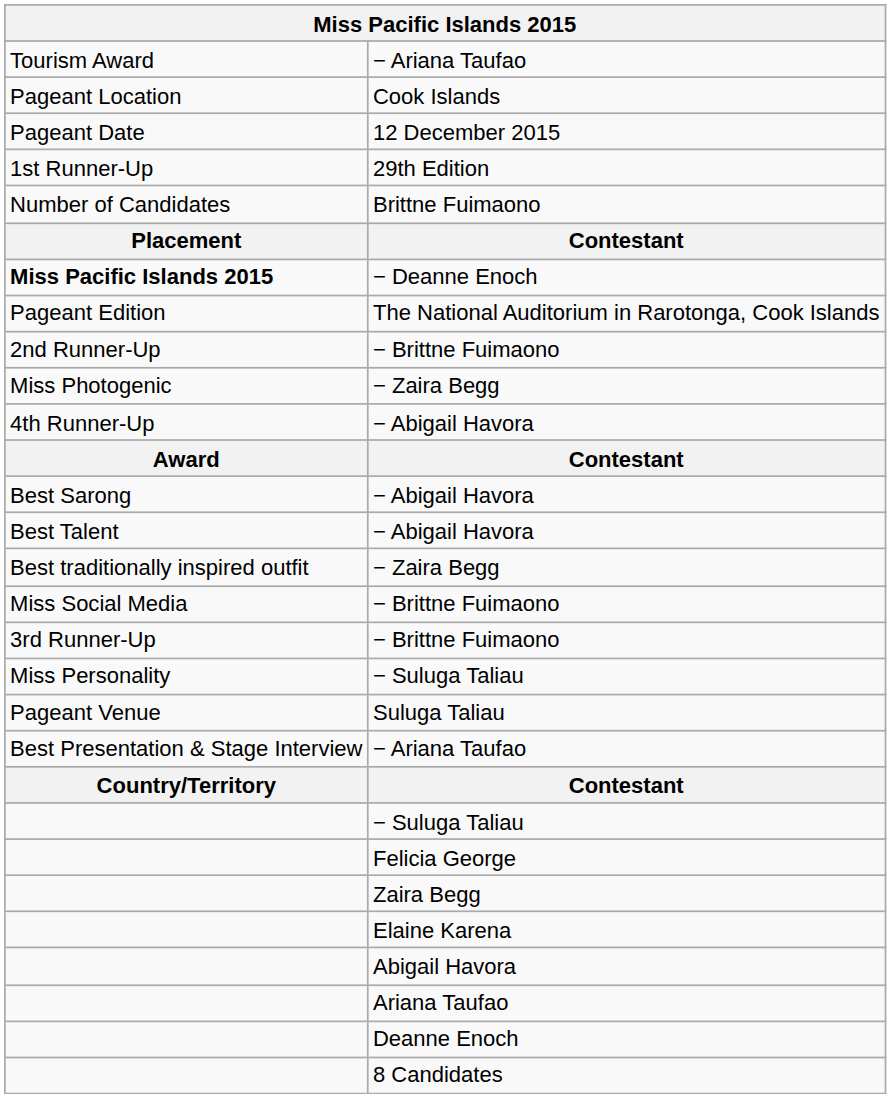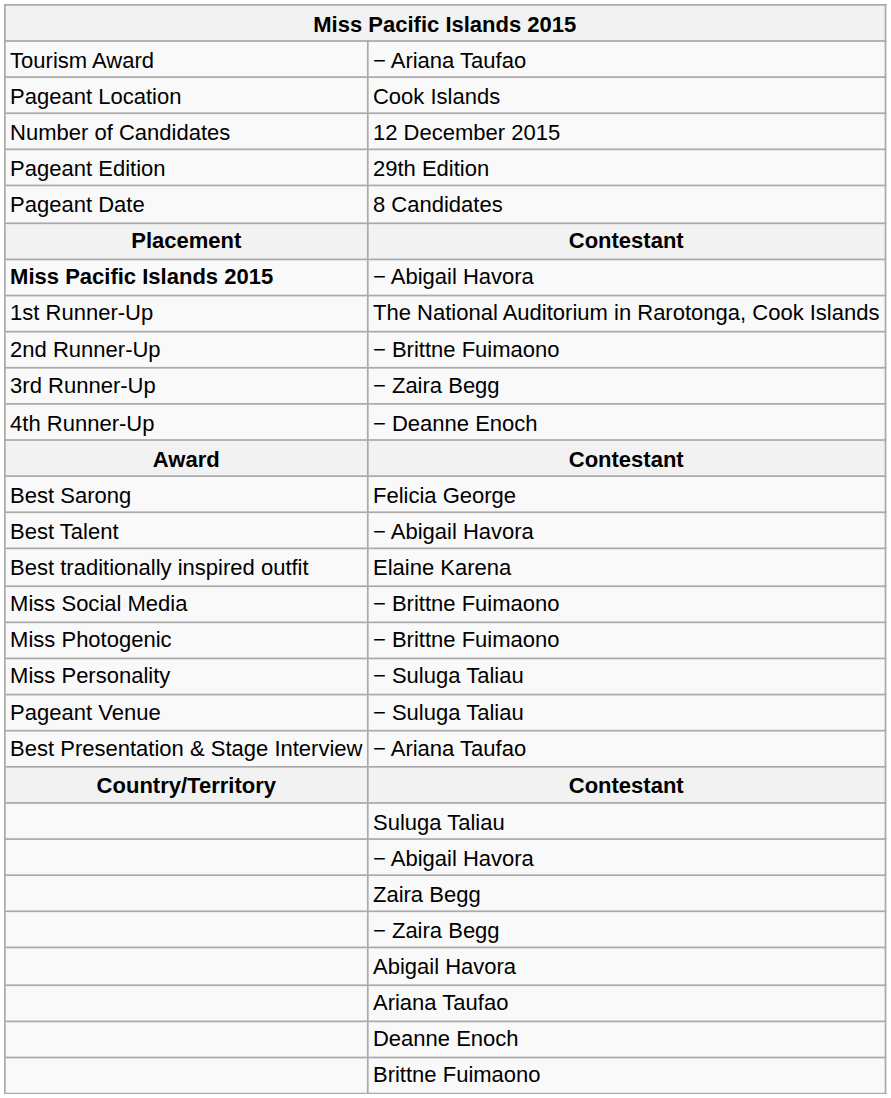(77, 132) Pageant Date -> (120, 132) Number of Candidates
(82, 168) 1st Runner-Up -> (88, 168) Pageant Edition
(120, 204) Number of Candidates -> (77, 204) Pageant Date
(457, 204) Brittne Fuimaono -> (438, 204) 8 Candidates
(455, 277) − Deanne Enoch -> (453, 277) − Abigail Havora
(88, 313) Pageant Edition -> (82, 313) 1st Runner-Up
(91, 386) Miss Photogenic -> (83, 386) 3rd Runner-Up
(453, 422) − Abigail Havora -> (455, 422) − Deanne Enoch
(453, 494) − Abigail Havora -> (445, 494) Felicia George
(436, 567) − Zaira Begg -> (442, 567) Elaine Karena
(83, 640) 3rd Runner-Up -> (91, 640) Miss Photogenic
(439, 712) Suluga Taliau -> (448, 712) − Suluga Taliau
(448, 821) − Suluga Taliau -> (439, 821) Suluga Taliau
(445, 857) Felicia George -> (453, 857) − Abigail Havora
(442, 930) Elaine Karena -> (436, 930) − Zaira Begg
(438, 1075) 8 Candidates -> (457, 1075) Brittne Fuimaono
